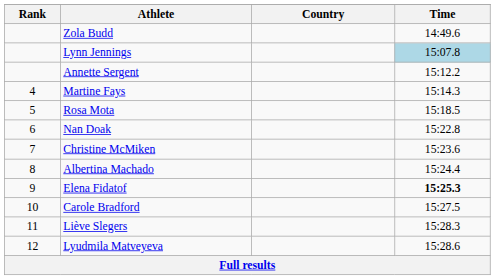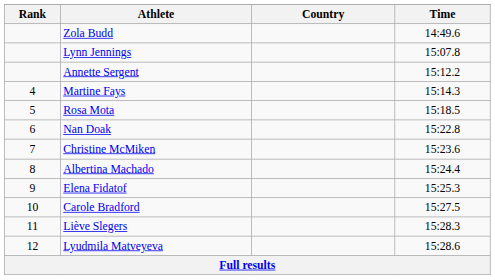(443, 52) lightblue background -> (443, 52) no background
(443, 188) bold -> (443, 188) normal
